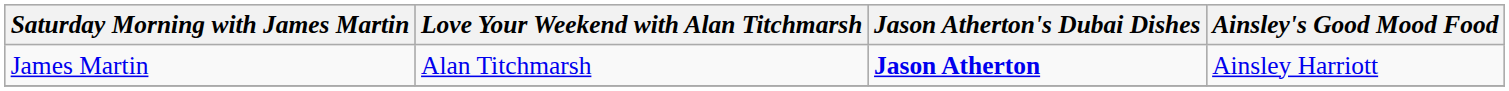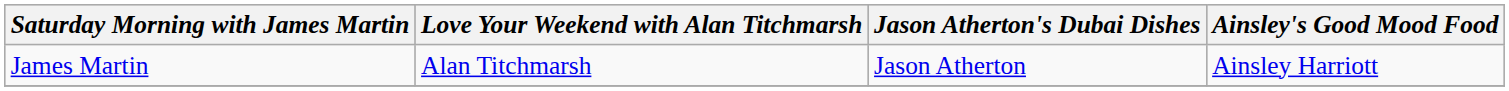(957, 65) bold -> (950, 65) normal
